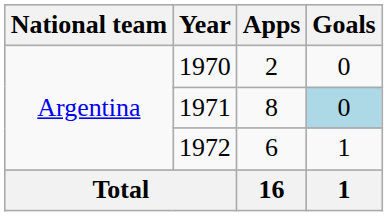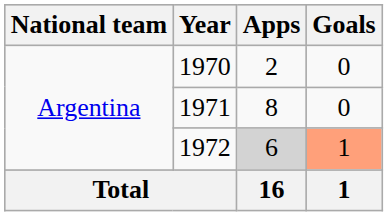(344, 107) lightblue background -> (344, 107) no background
(272, 148) no background -> (272, 148) lightgrey background
(344, 148) no background -> (344, 148) lightsalmon background
